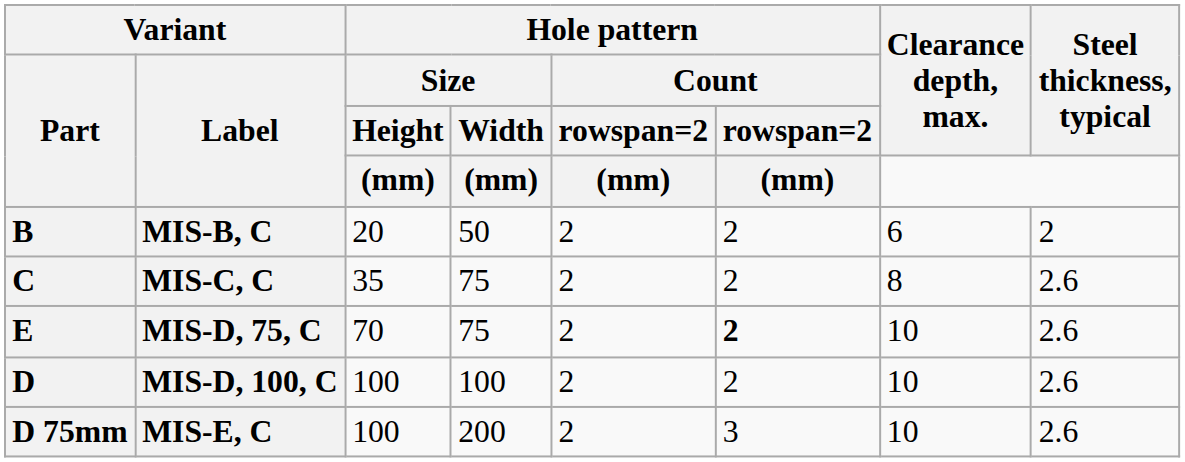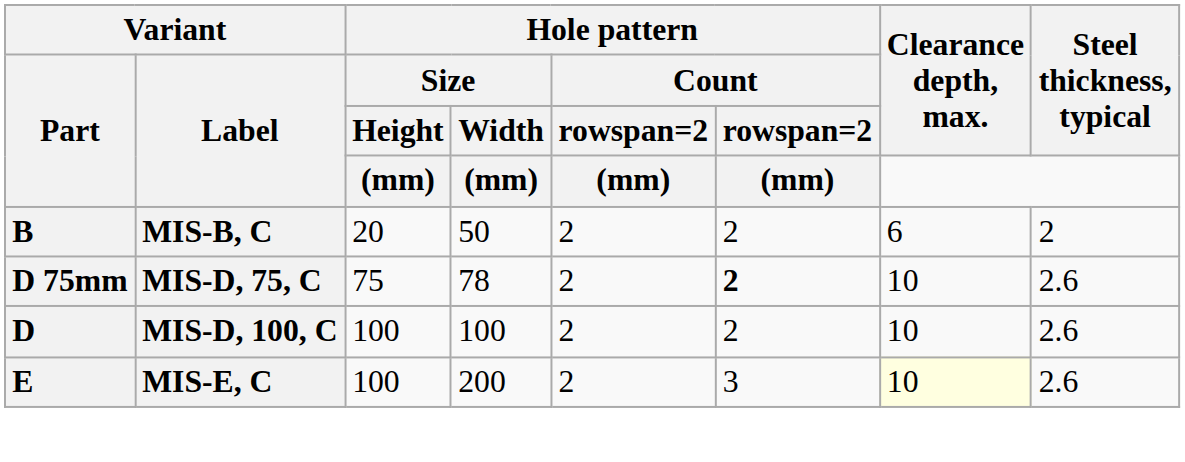- row: (208, 280)
(23, 331) E -> (70, 280) D 75mm
(368, 331) 70 -> (368, 280) 75
(474, 331) 75 -> (474, 280) 78
(70, 431) D 75mm -> (23, 381) E
(903, 431) no background -> (903, 381) lightyellow background
